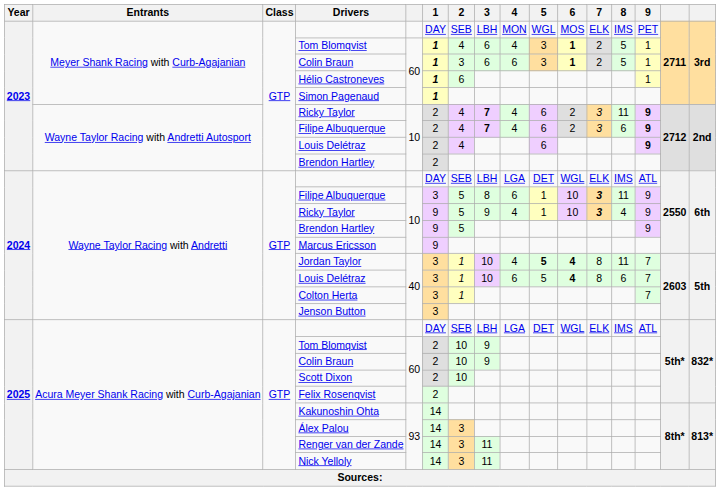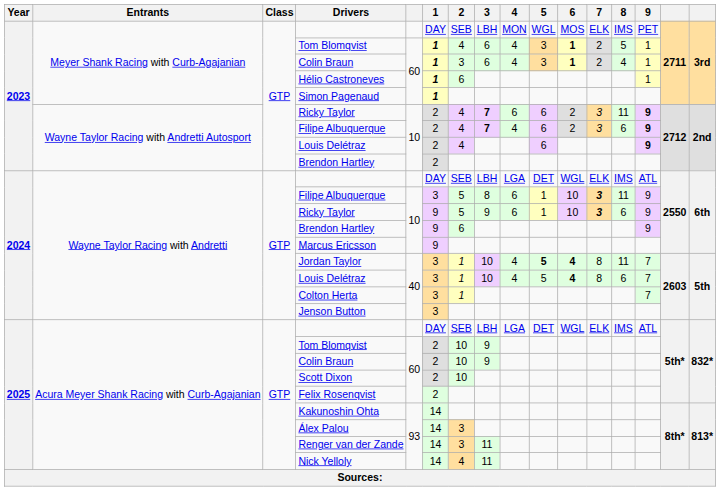(514, 63) 6 -> (514, 63) 4
(623, 63) 5 -> (623, 63) 4
(514, 113) 4 -> (514, 113) 6
(514, 212) 4 -> (514, 212) 6
(623, 212) 4 -> (623, 212) 6
(461, 229) 5 -> (461, 229) 6
(514, 279) 6 -> (514, 279) 4
(461, 461) 3 -> (461, 461) 4
